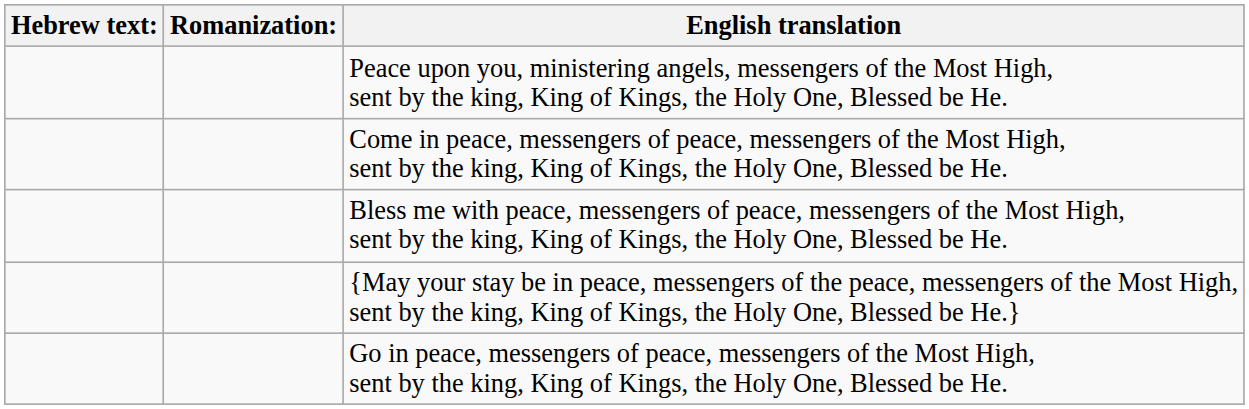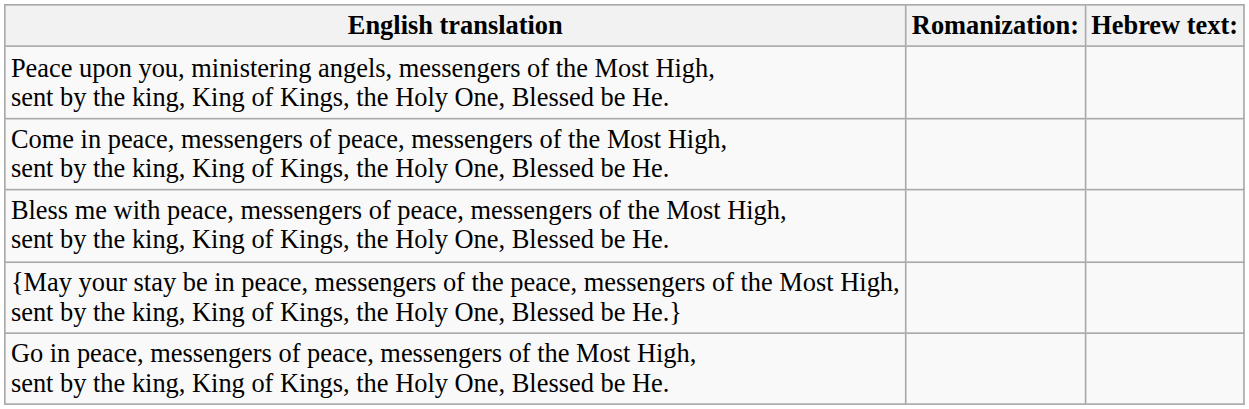columns swapped: (84, 25) <-> (794, 25)
